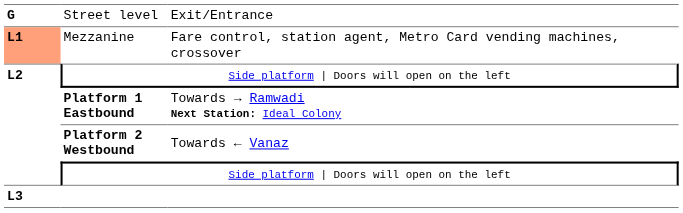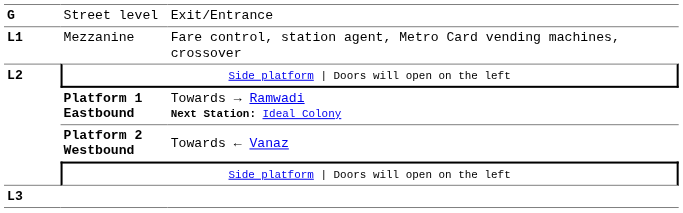(15, 38) lightsalmon background -> (15, 38) no background
